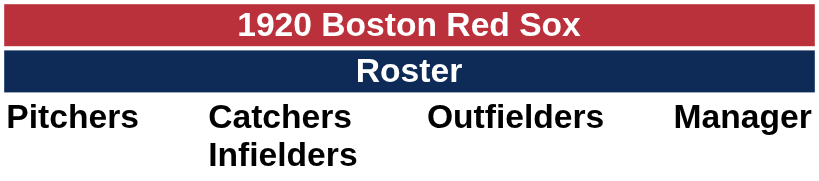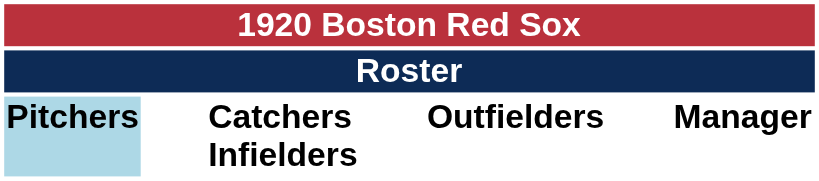(73, 117) no background -> (73, 117) lightblue background
